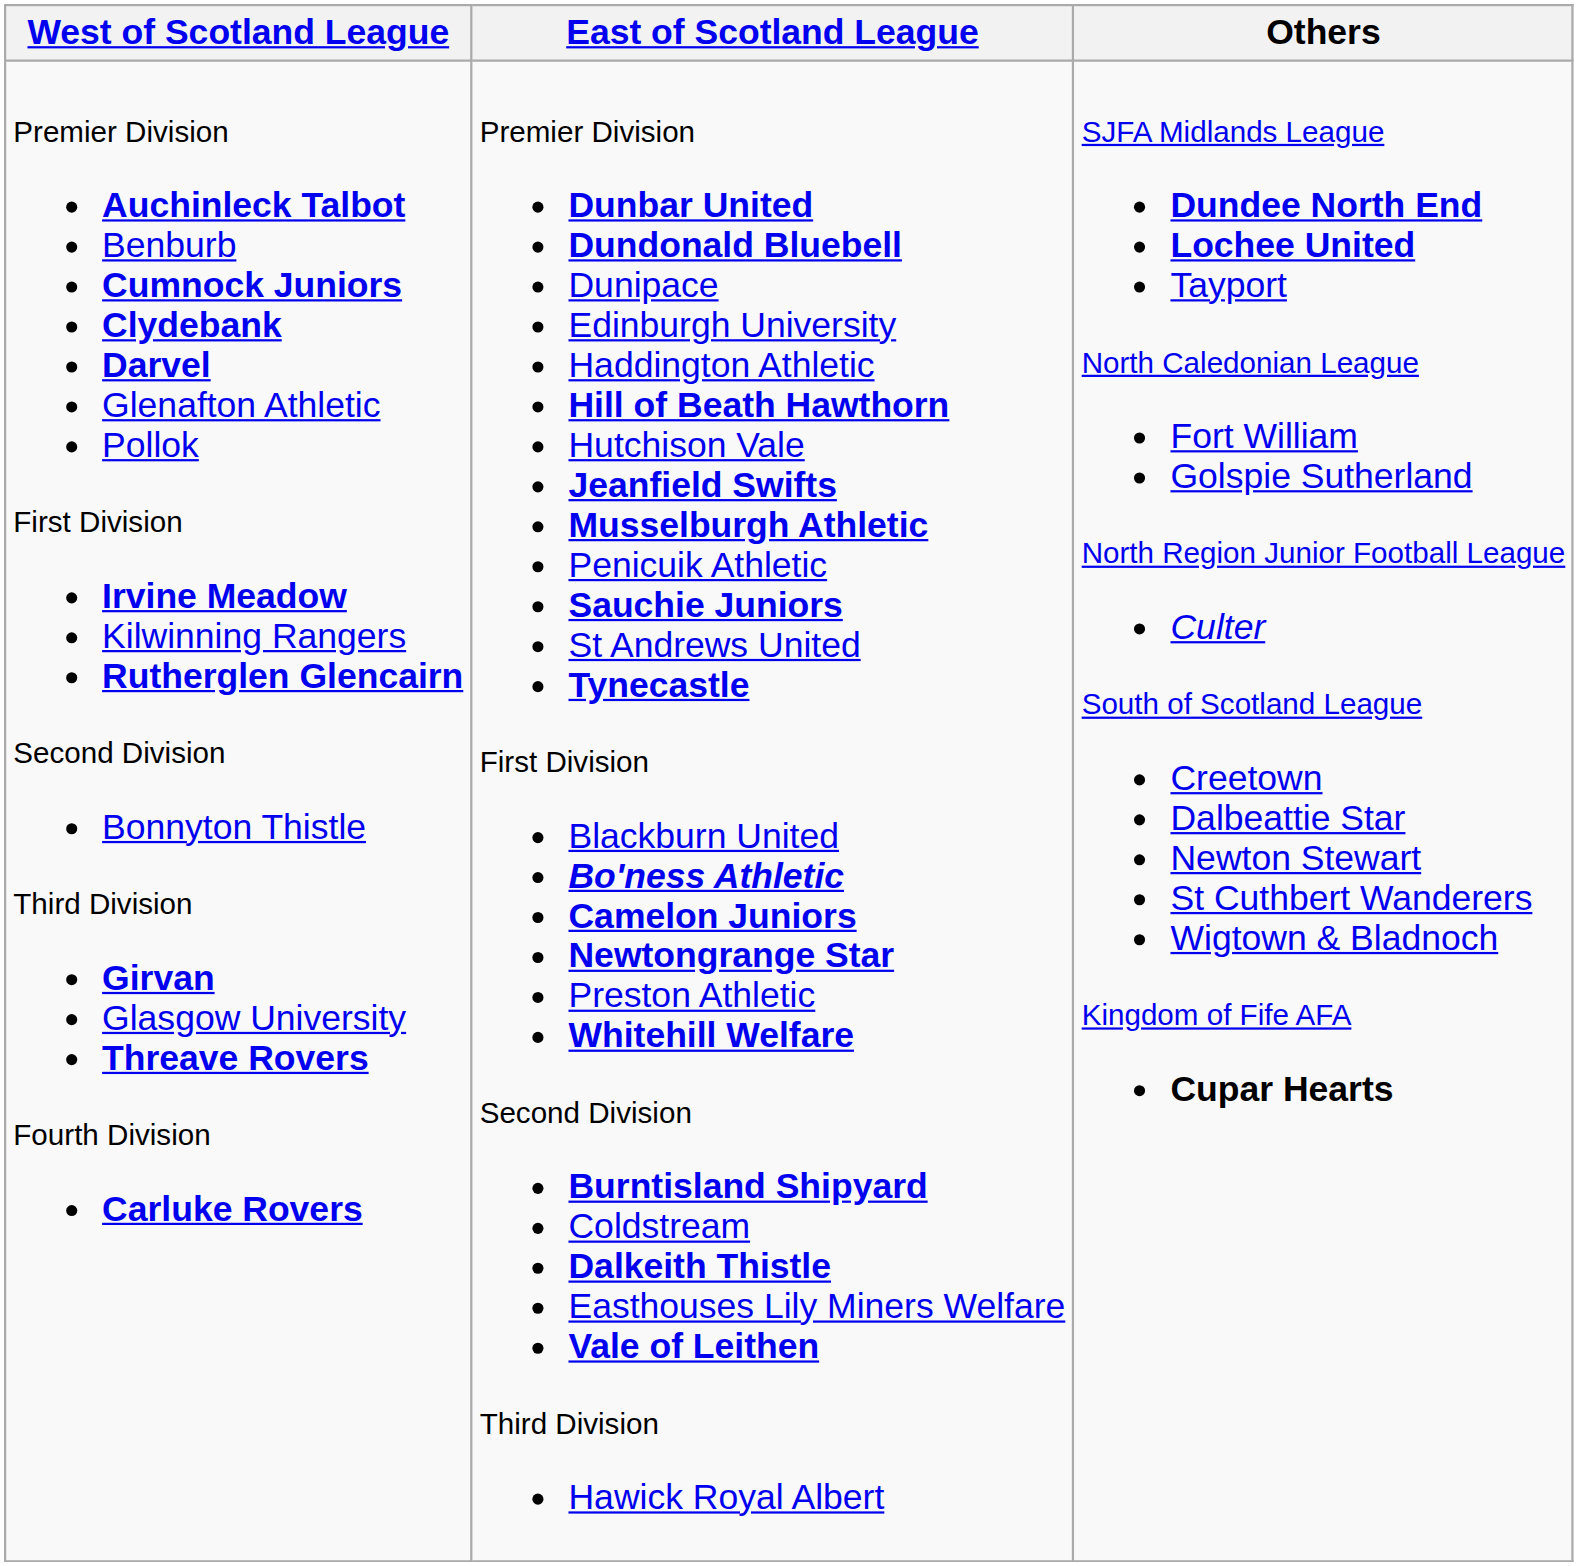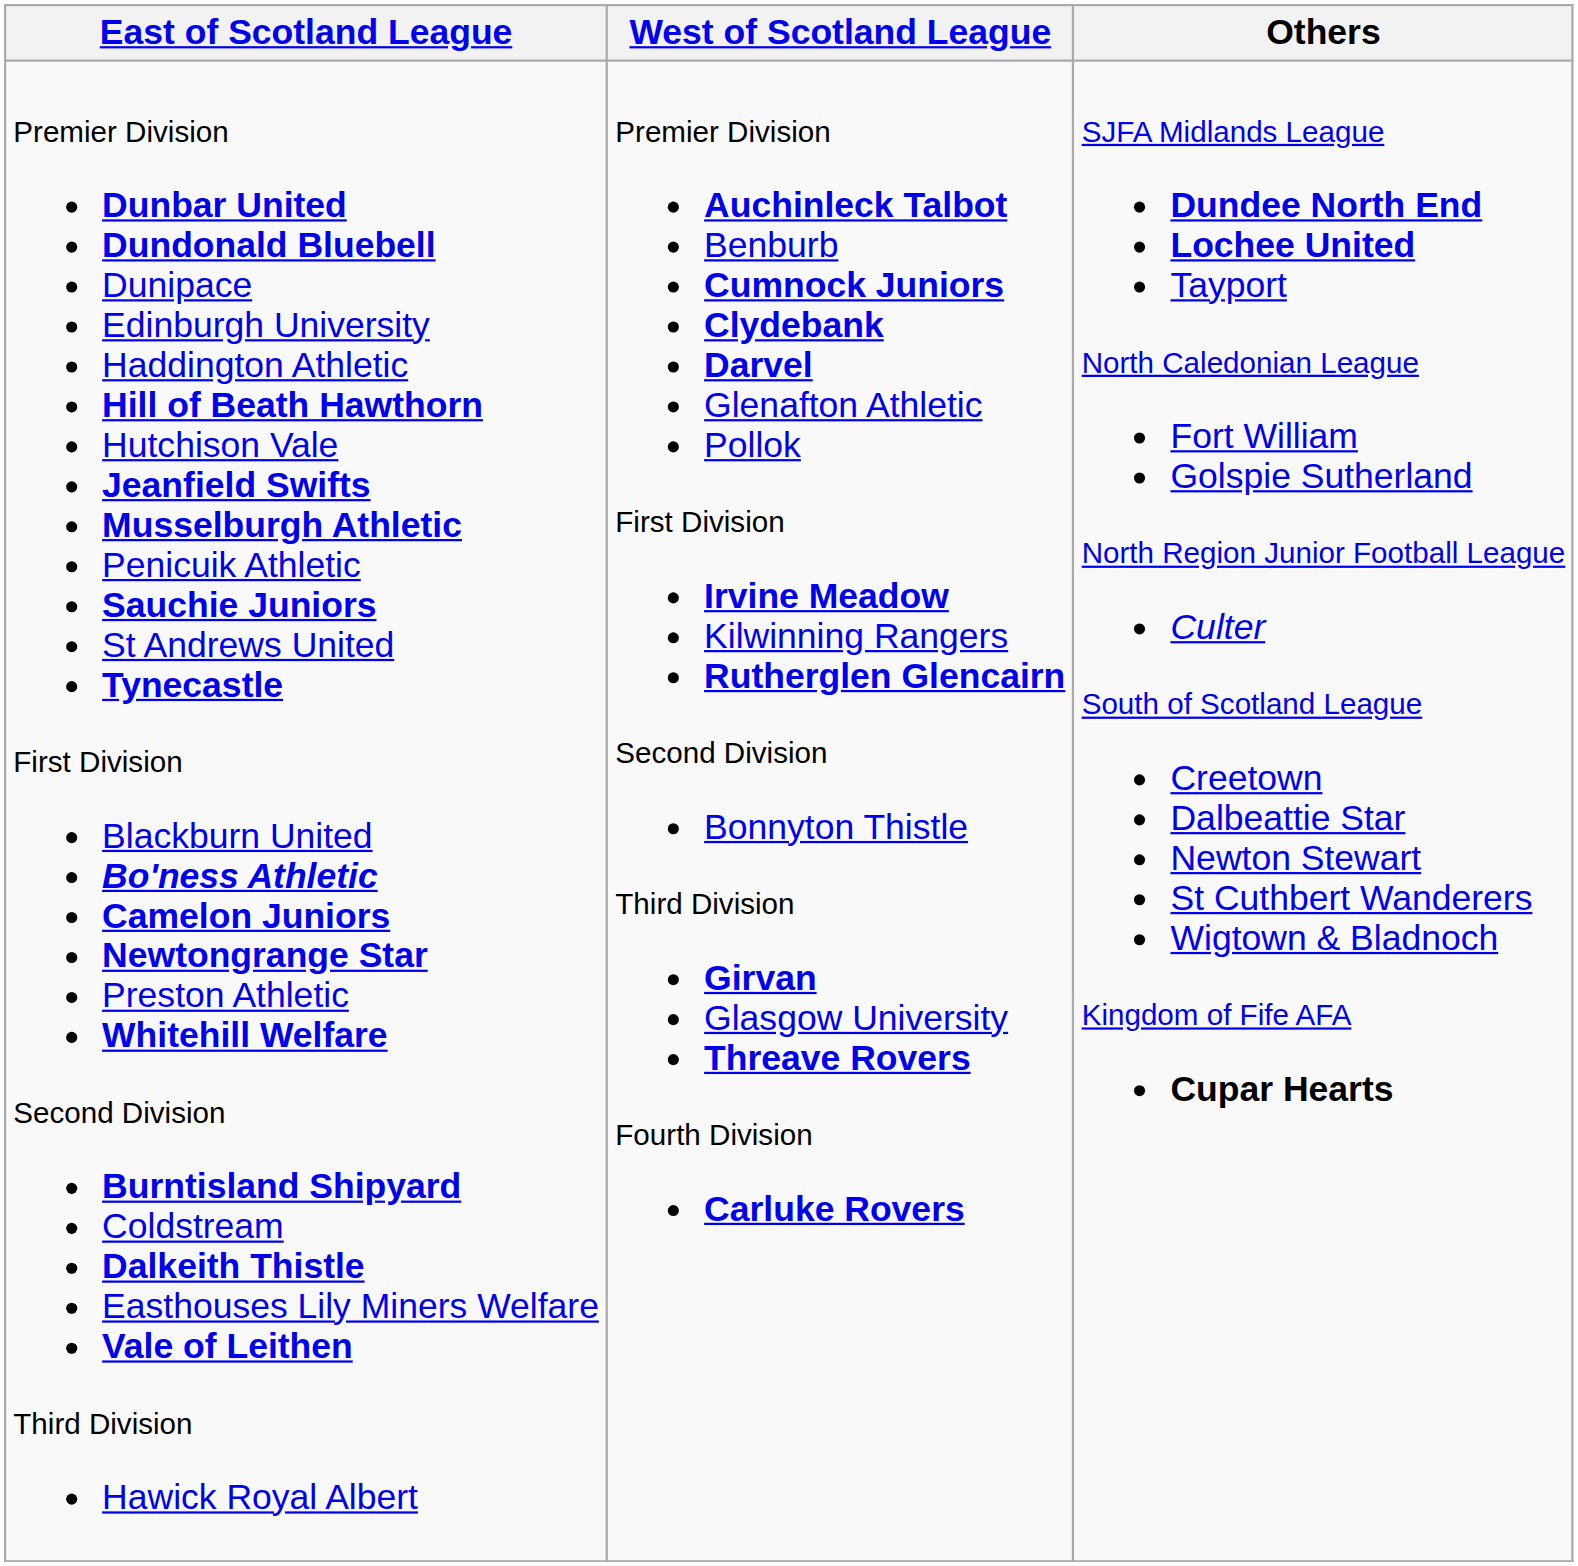columns swapped: (772, 32) <-> (238, 32)
